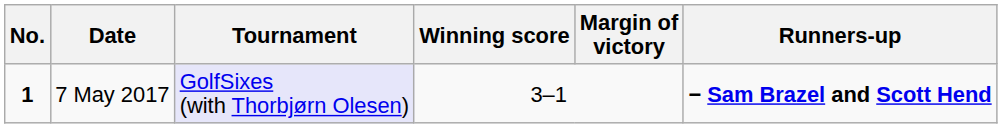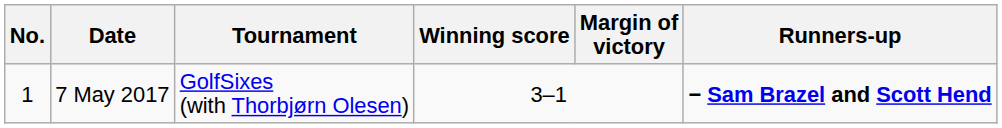(27, 94) bold -> (27, 94) normal
(294, 94) lavender background -> (294, 94) no background
